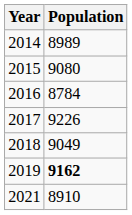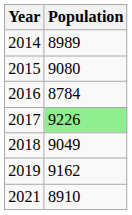(64, 119) no background -> (64, 119) lightgreen background
(64, 171) bold -> (64, 171) normal
